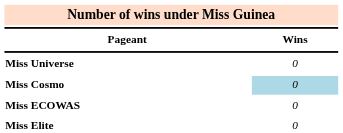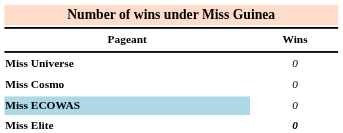(295, 85) lightblue background -> (295, 85) no background
(43, 105) no background -> (43, 105) lightblue background
(295, 126) normal -> (295, 126) bold
